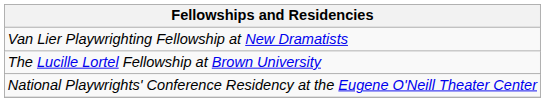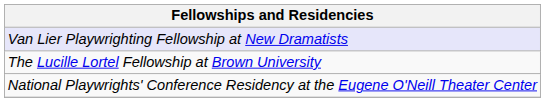(178, 39) no background -> (178, 39) lavender background
